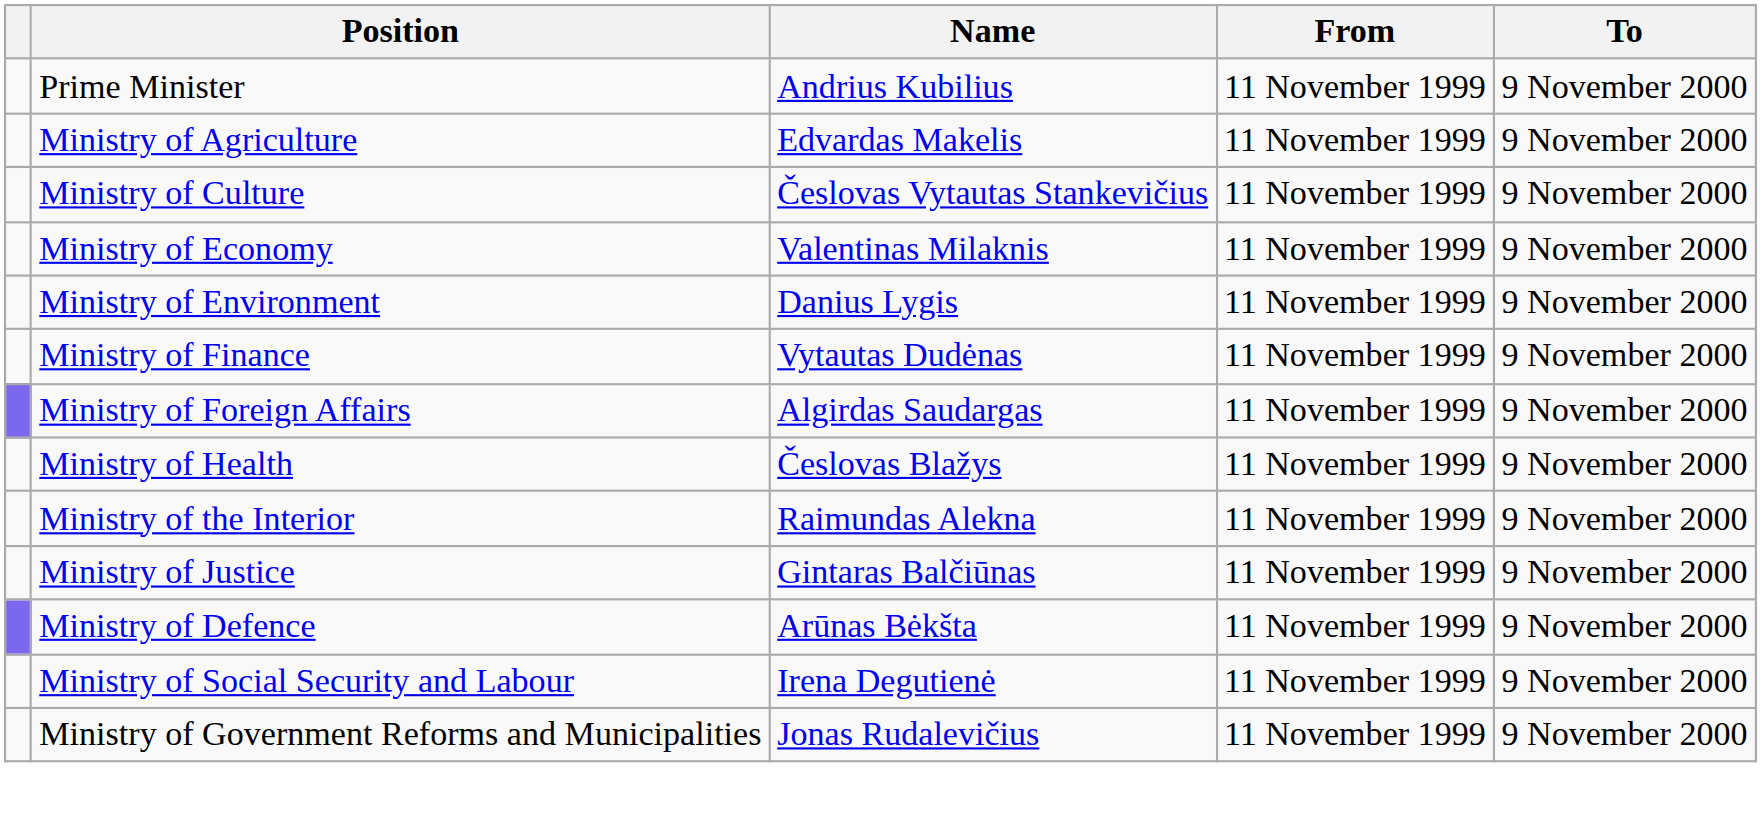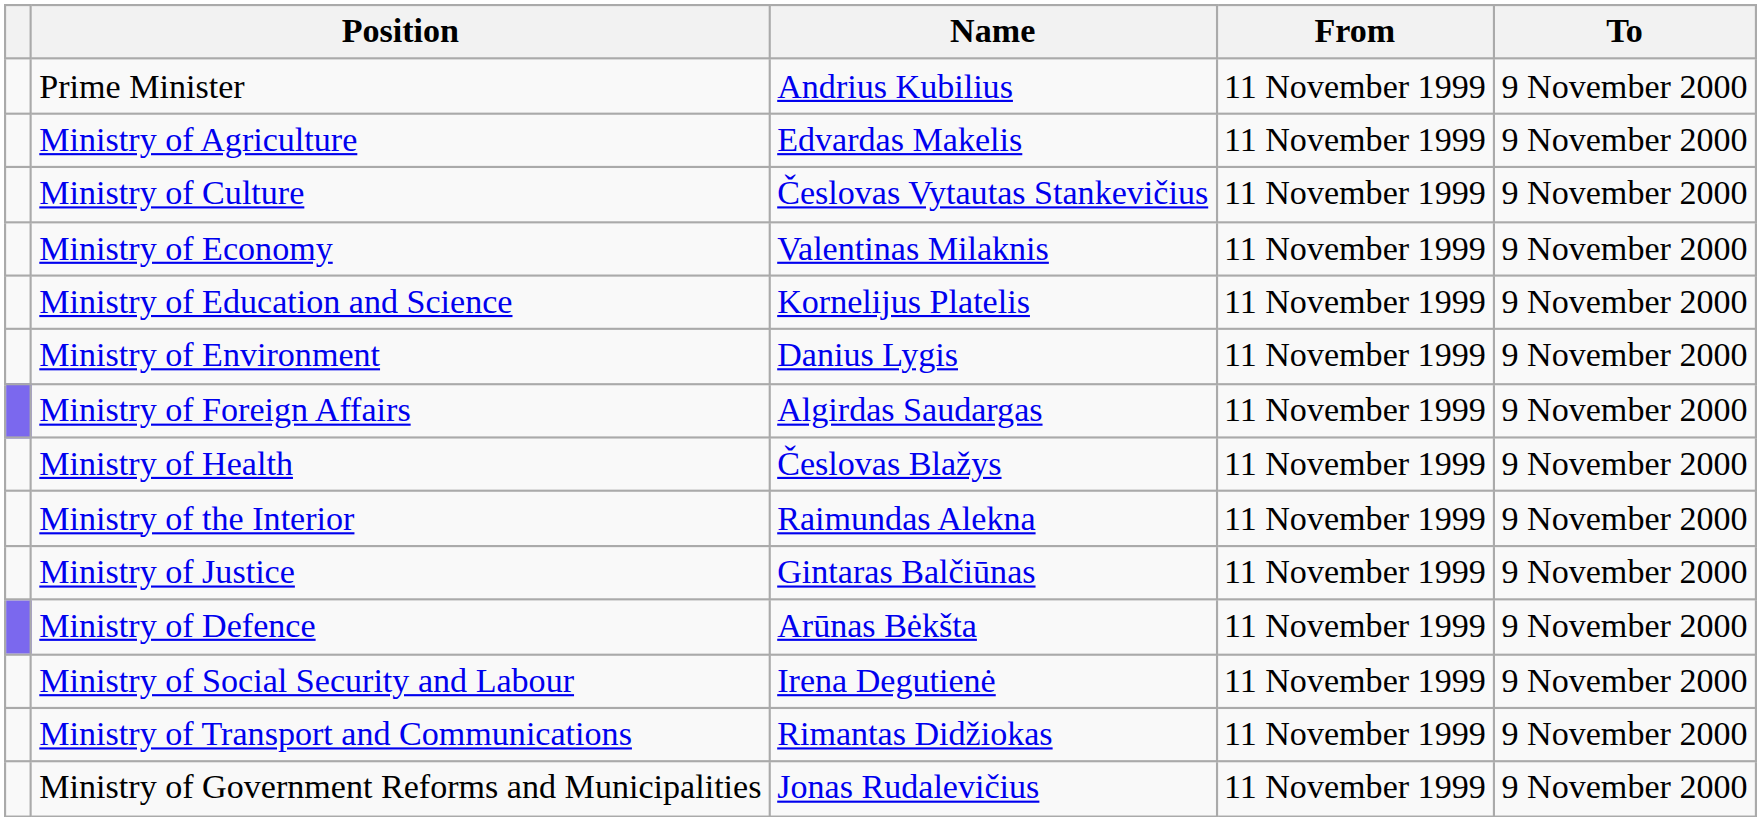+ row: (276, 301)
- row: (175, 355)
+ row: (336, 734)
